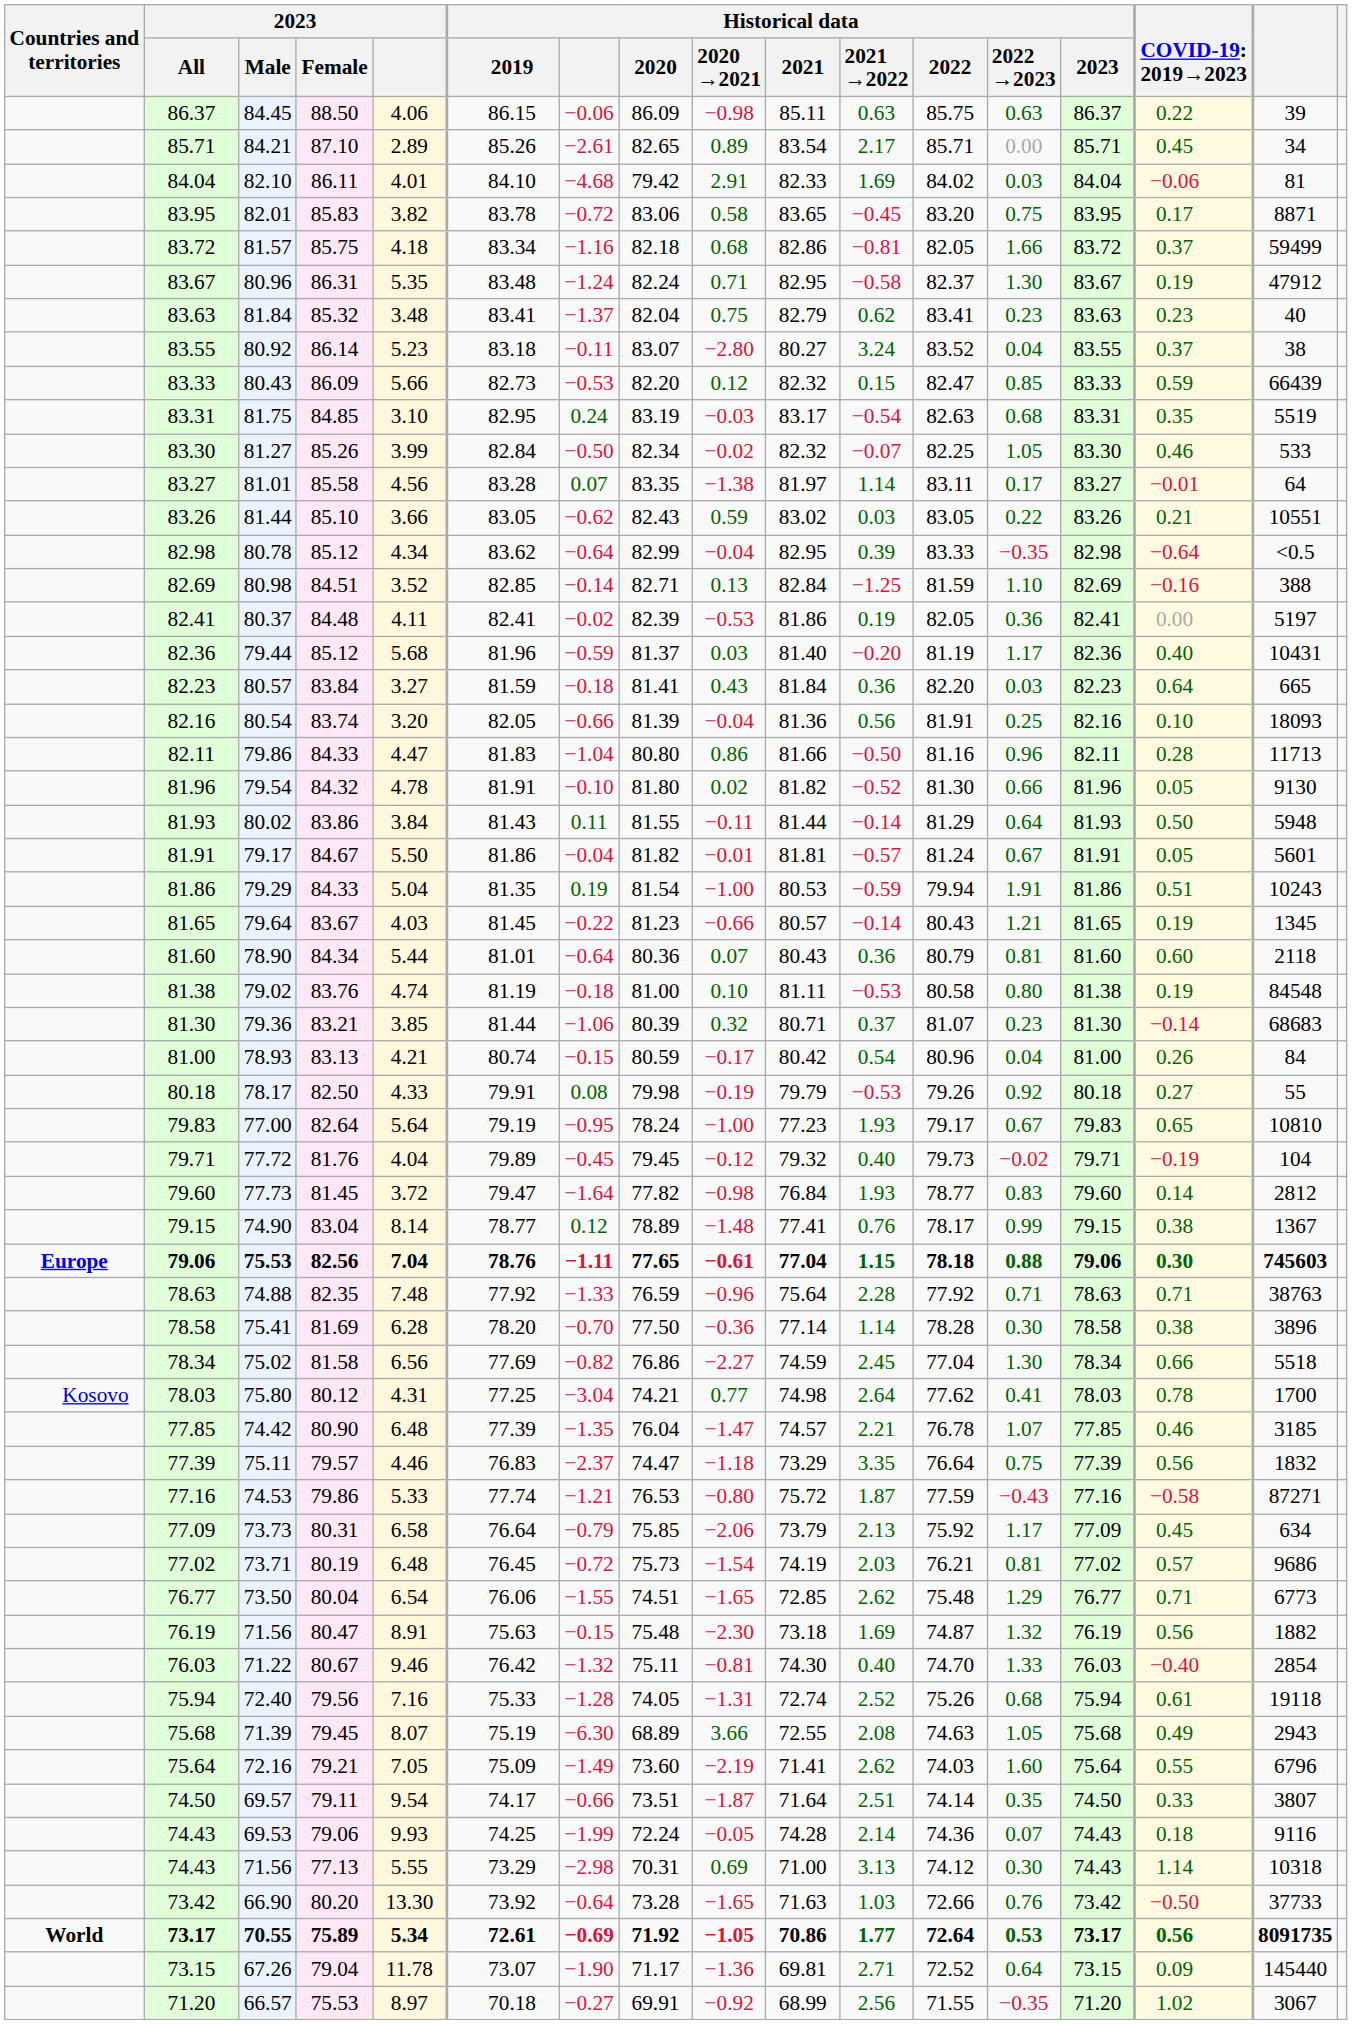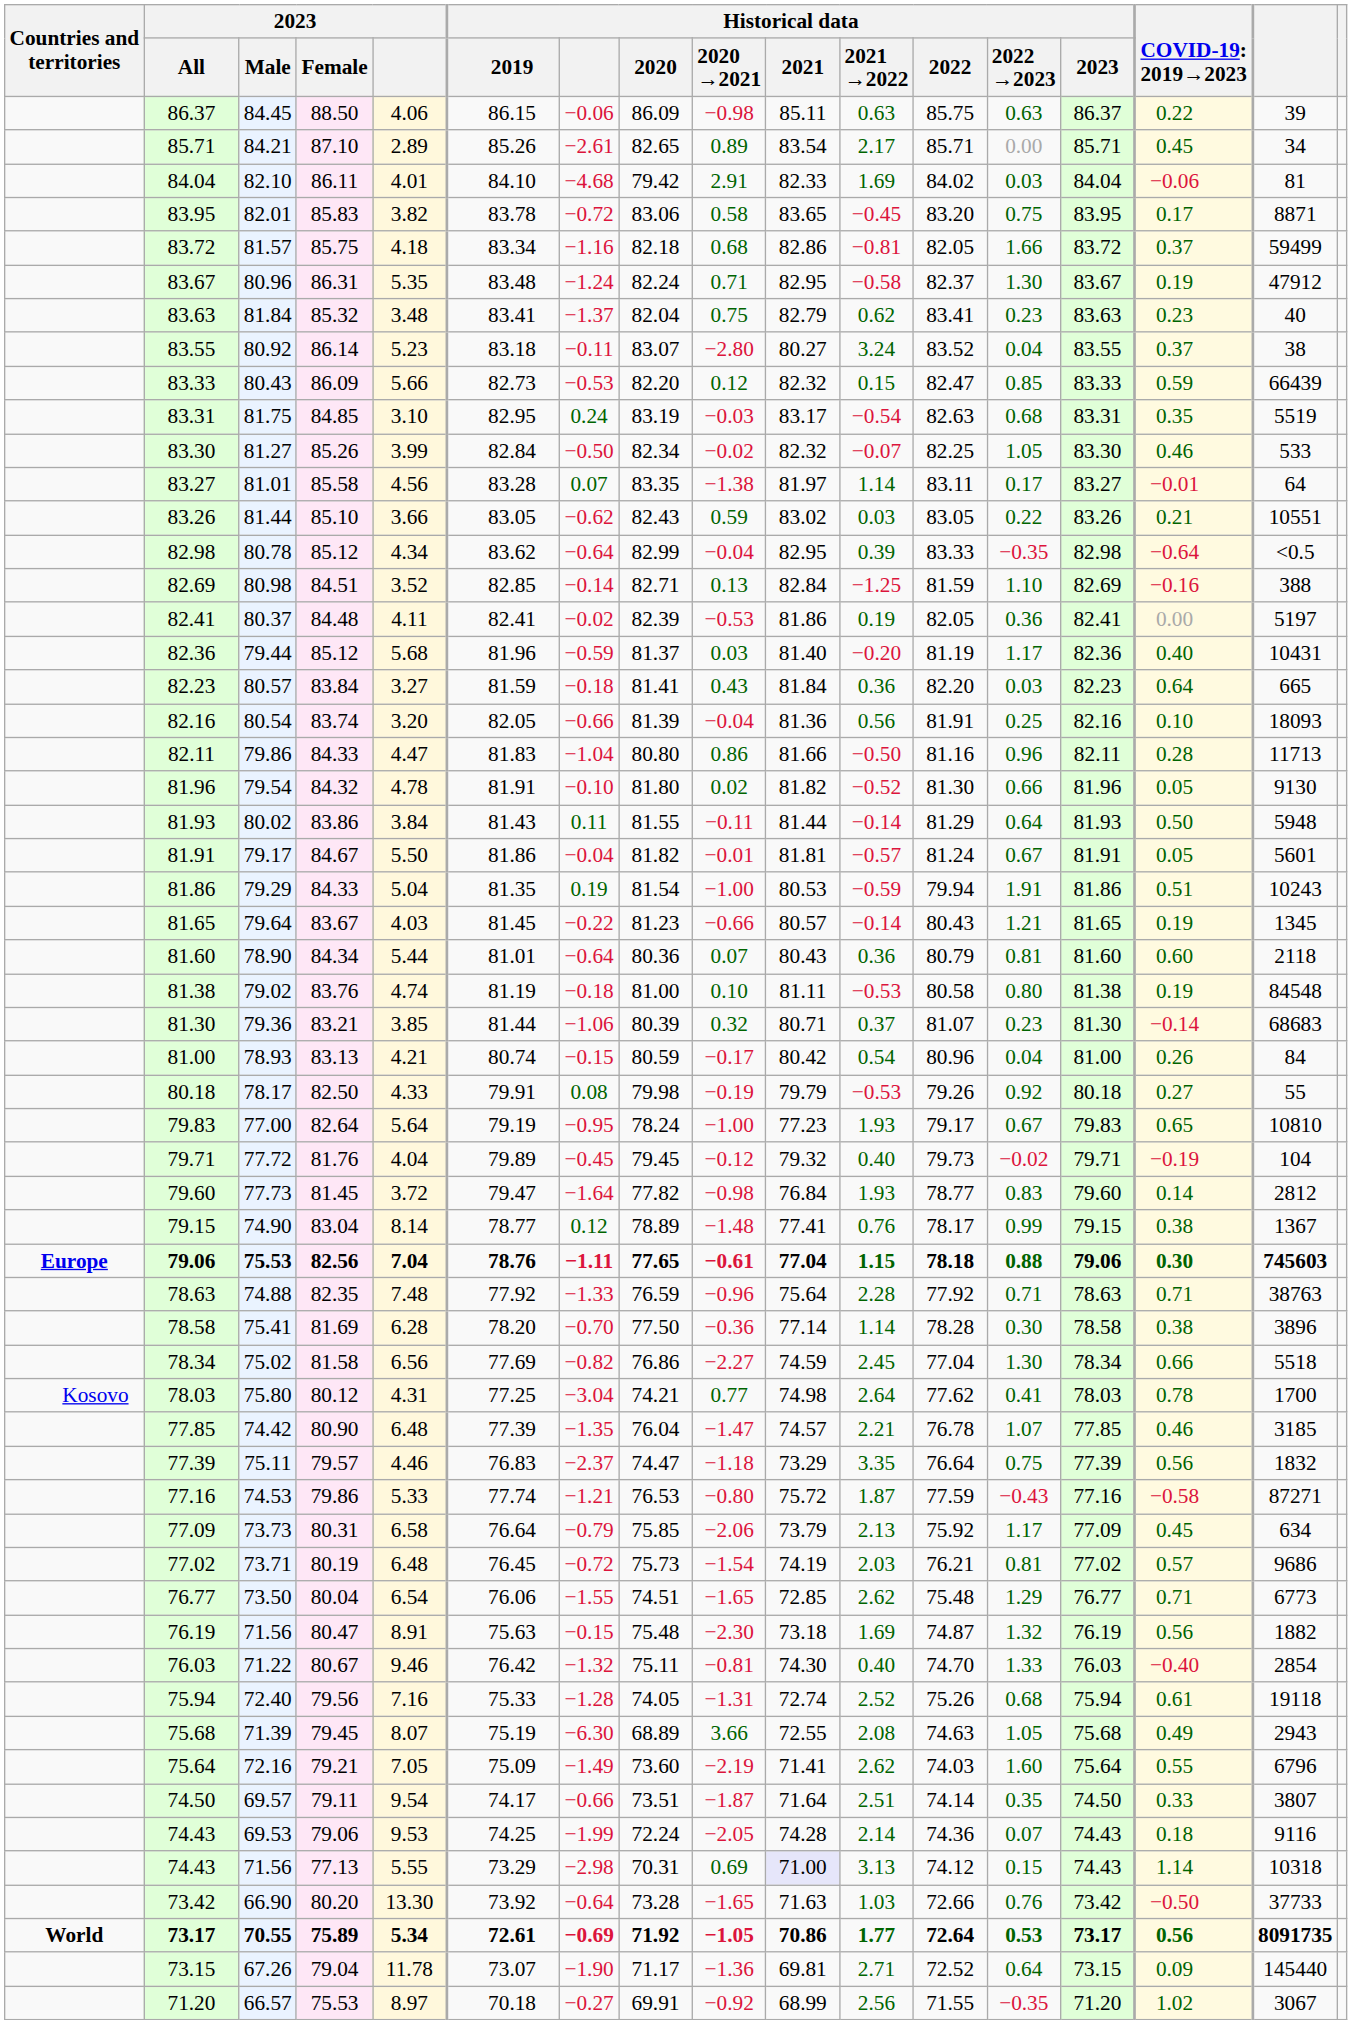(409, 1833) 9.93 -> (409, 1833) 9.53
(729, 1833) −0.05 -> (729, 1833) −2.05
(803, 1867) no background -> (803, 1867) lavender background
(1024, 1867) 0.30 -> (1024, 1867) 0.15
